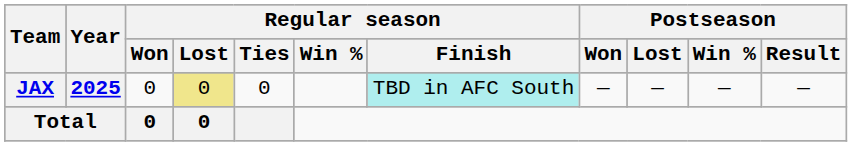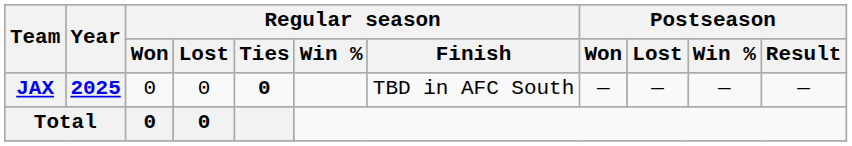(204, 90) khaki background -> (204, 90) no background
(264, 90) normal -> (264, 90) bold
(474, 90) paleturquoise background -> (474, 90) no background
